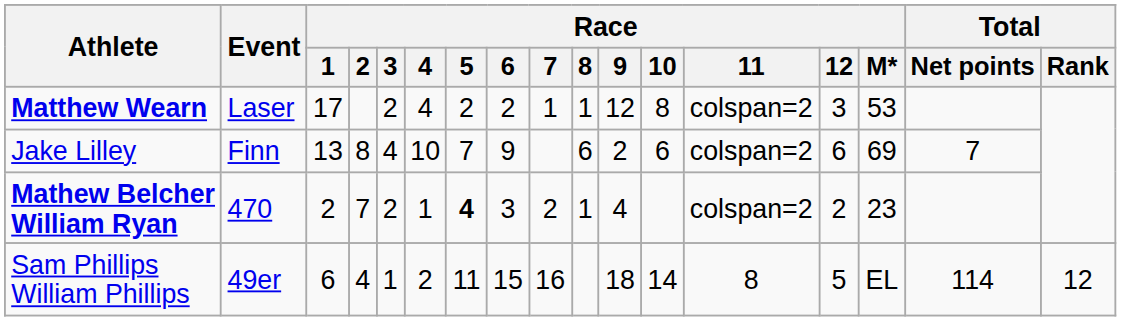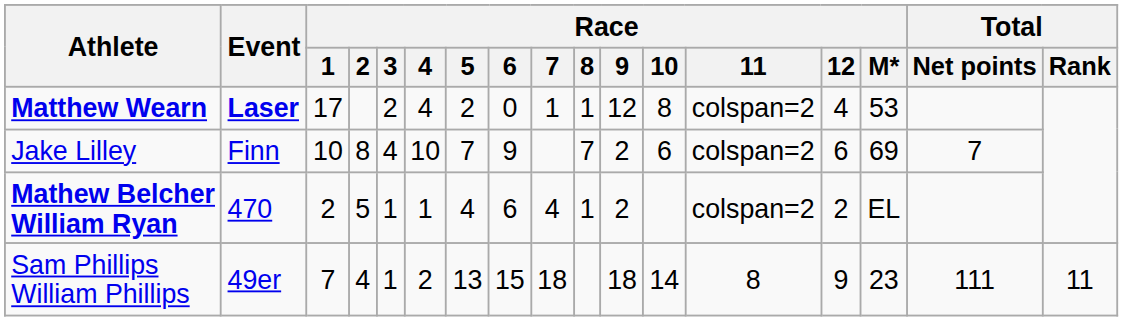(261, 109) normal -> (263, 109) bold
(508, 109) 2 -> (510, 109) 0
(839, 109) 3 -> (841, 109) 4
(328, 151) 13 -> (328, 151) 10
(585, 151) 6 -> (587, 151) 7
(363, 208) 7 -> (363, 208) 5
(390, 208) 2 -> (390, 208) 1
(467, 208) bold -> (468, 208) normal
(508, 208) 3 -> (510, 208) 6
(550, 208) 2 -> (552, 208) 4
(620, 208) 4 -> (622, 208) 2
(882, 208) 23 -> (884, 208) EL
(328, 280) 6 -> (328, 280) 7
(467, 280) 11 -> (468, 280) 13
(550, 280) 16 -> (552, 280) 18
(839, 280) 5 -> (841, 280) 9
(882, 280) EL -> (884, 280) 23
(973, 280) 114 -> (975, 280) 111
(1078, 280) 12 -> (1080, 280) 11
